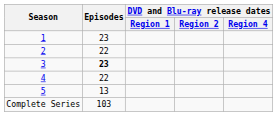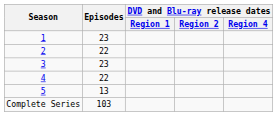(104, 64) bold -> (104, 64) normal
